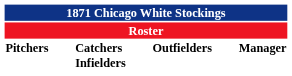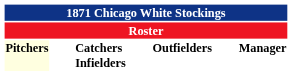(27, 48) no background -> (27, 48) lightyellow background
